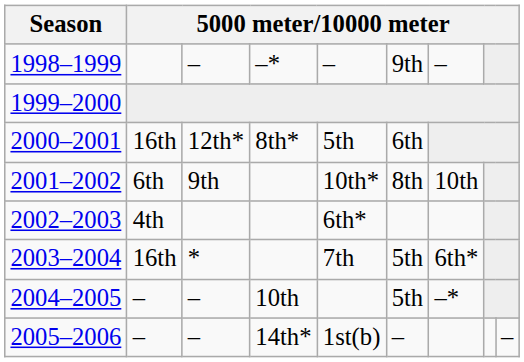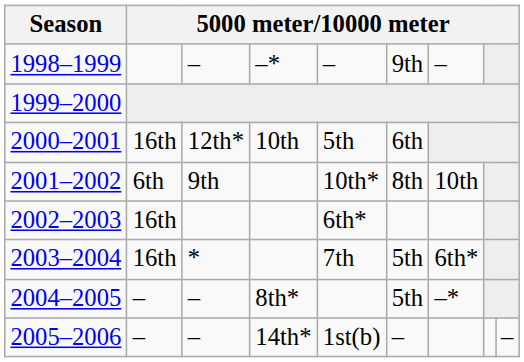(277, 141) 8th* -> (277, 141) 10th
(148, 220) 4th -> (155, 220) 16th
(277, 298) 10th -> (277, 298) 8th*
